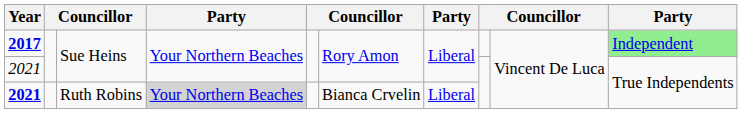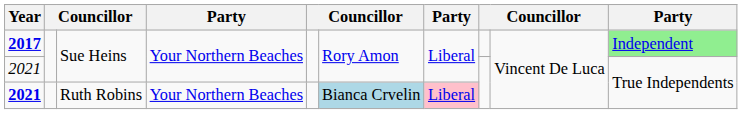(226, 95) lightgrey background -> (226, 95) no background
(371, 95) no background -> (371, 95) lightblue background
(452, 95) no background -> (452, 95) pink background
